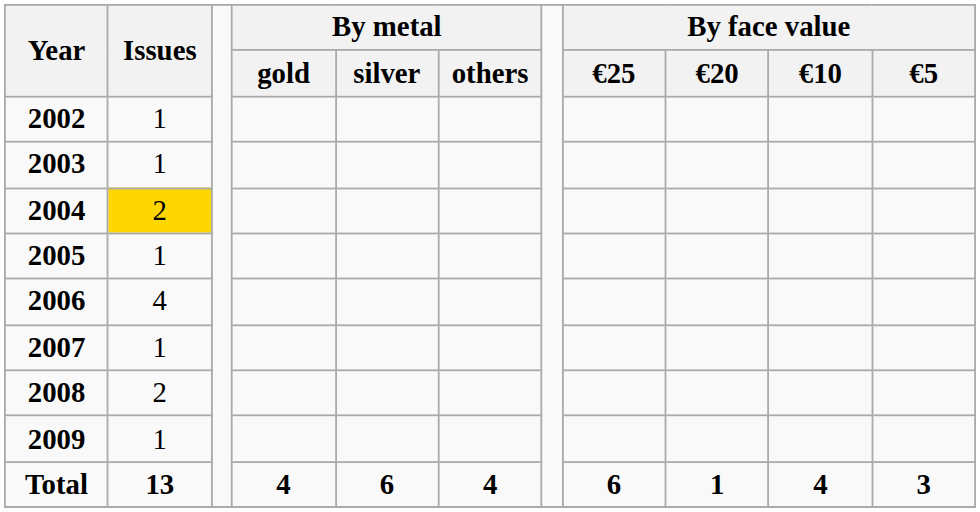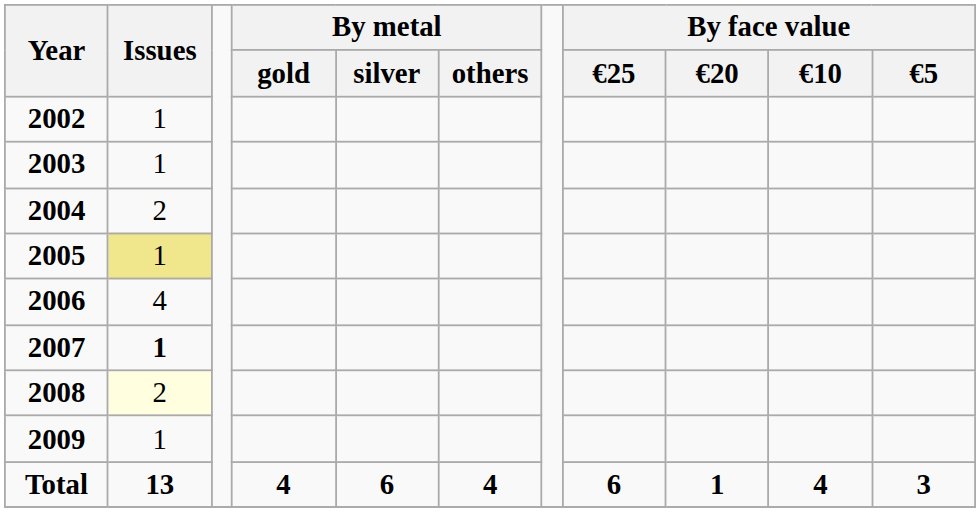(160, 210) gold background -> (160, 210) no background
(160, 255) no background -> (160, 255) khaki background
(160, 347) normal -> (160, 347) bold
(160, 392) no background -> (160, 392) lightyellow background
